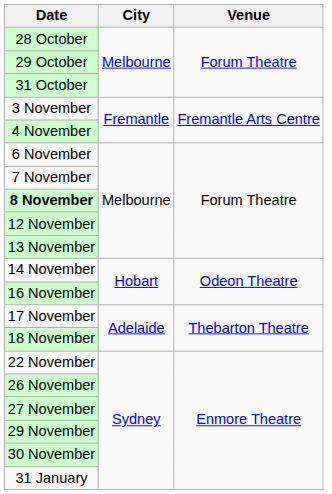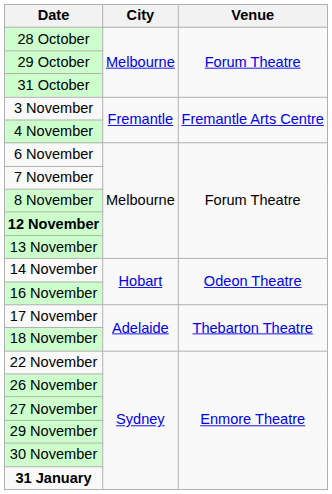(52, 200) bold -> (54, 200) normal
(52, 223) normal -> (54, 223) bold
(52, 477) normal -> (54, 477) bold
